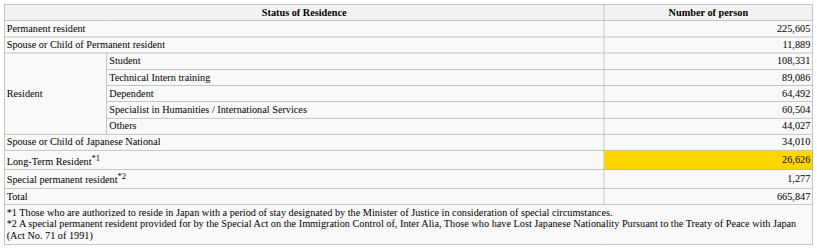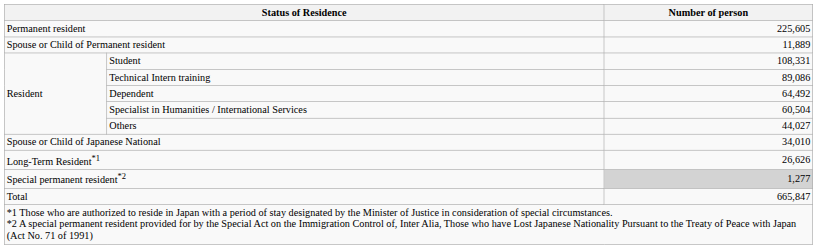(796, 160) gold background -> (796, 160) no background
(799, 179) no background -> (799, 179) lightgrey background
